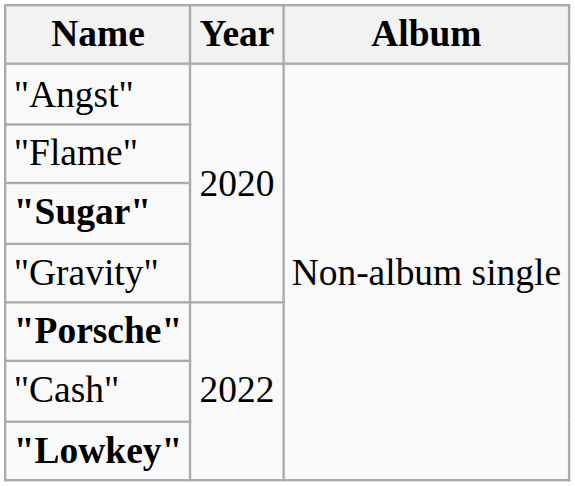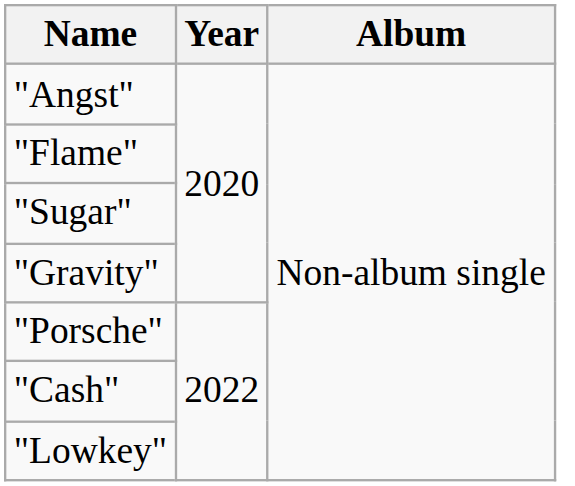(82, 212) bold -> (73, 212) normal
(98, 331) bold -> (88, 331) normal
(98, 449) bold -> (90, 449) normal
